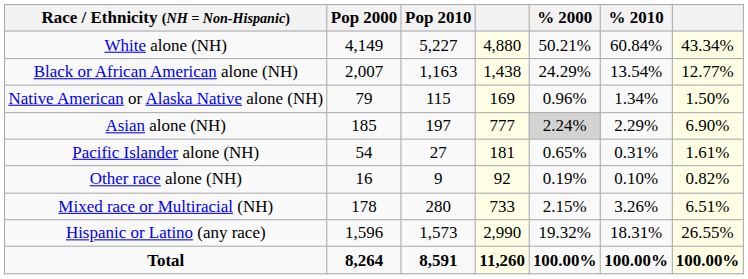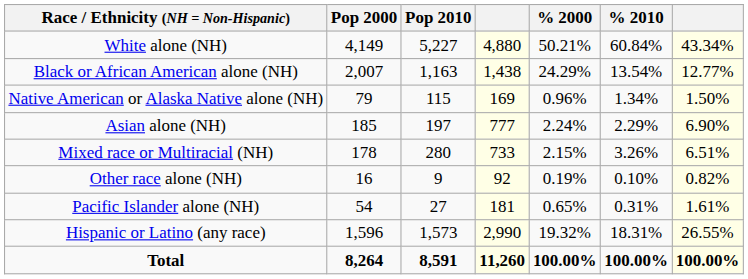(565, 125) lightgrey background -> (565, 125) no background
rows swapped: (166, 152) <-> (166, 206)
